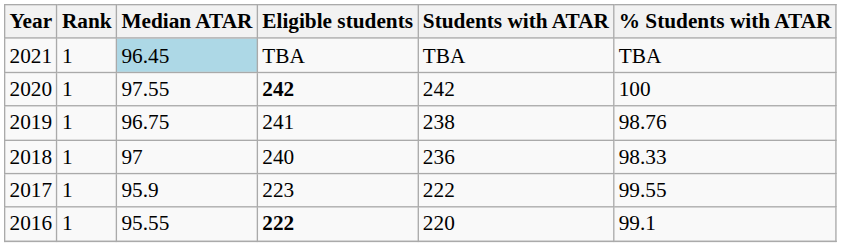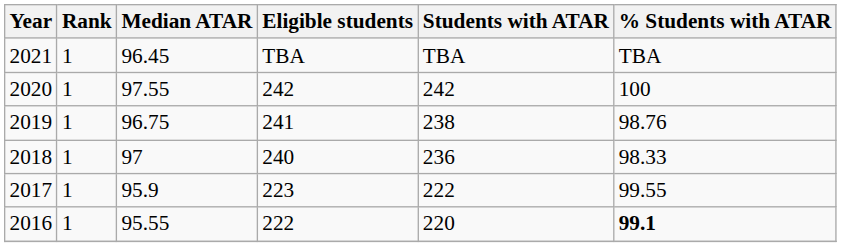(145, 55) lightblue background -> (145, 55) no background
(278, 88) bold -> (278, 88) normal
(278, 223) bold -> (278, 223) normal
(637, 223) normal -> (637, 223) bold
